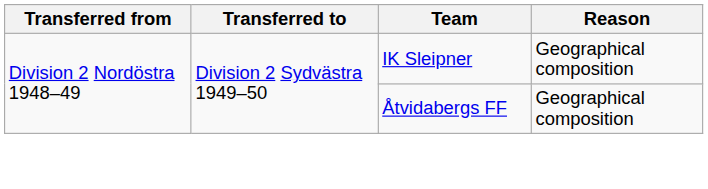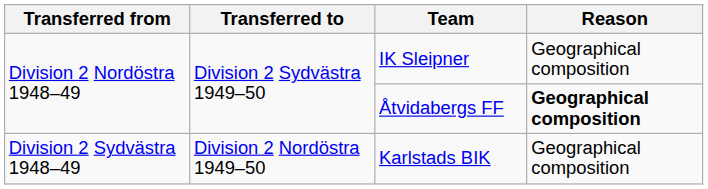(590, 108) normal -> (590, 108) bold
+ row: (435, 158)
